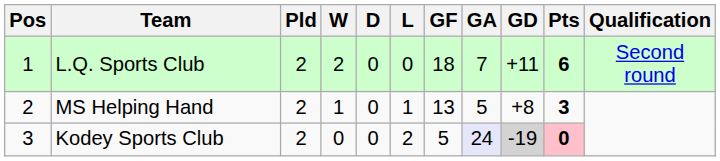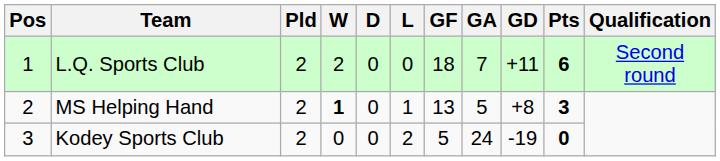(339, 107) normal -> (339, 107) bold
(482, 139) lavender background -> (482, 139) no background
(523, 139) lightgrey background -> (523, 139) no background
(564, 139) pink background -> (564, 139) no background
